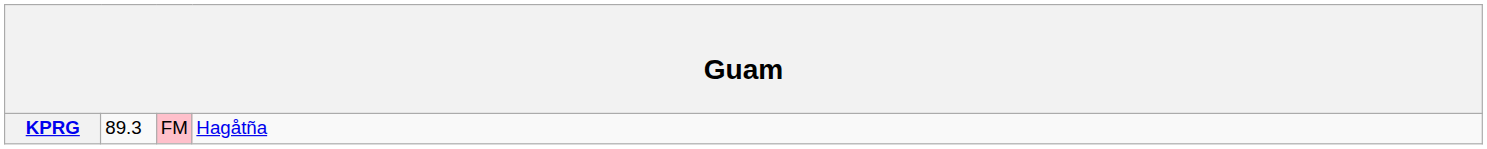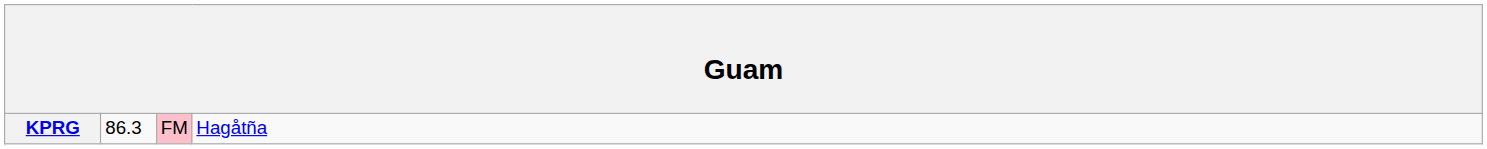(123, 128) 89.3 -> (123, 128) 86.3
